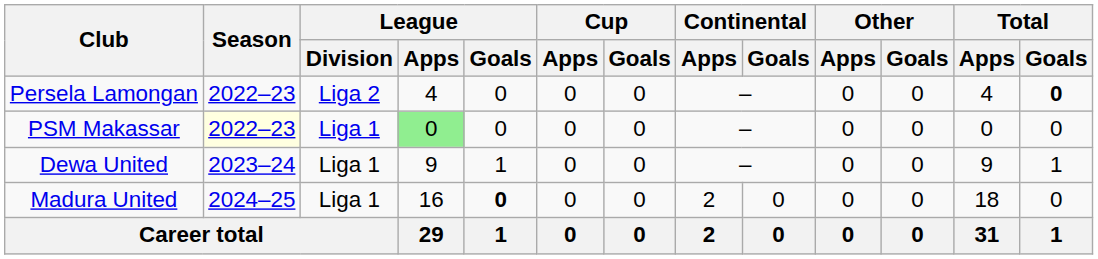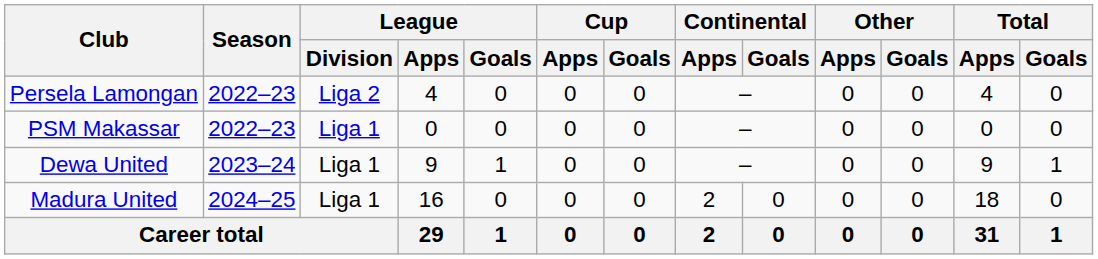(1056, 93) bold -> (1056, 93) normal
(252, 128) lightyellow background -> (252, 128) no background
(431, 128) lightgreen background -> (431, 128) no background
(501, 199) bold -> (501, 199) normal
